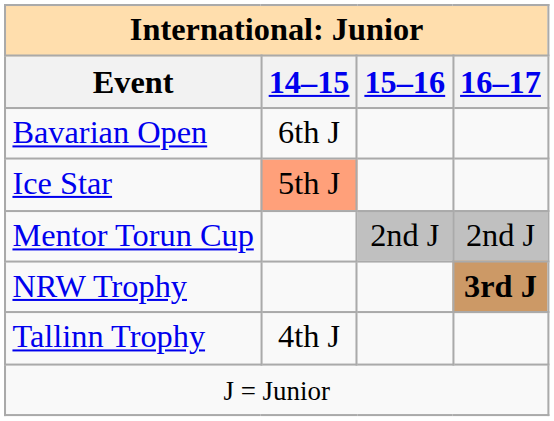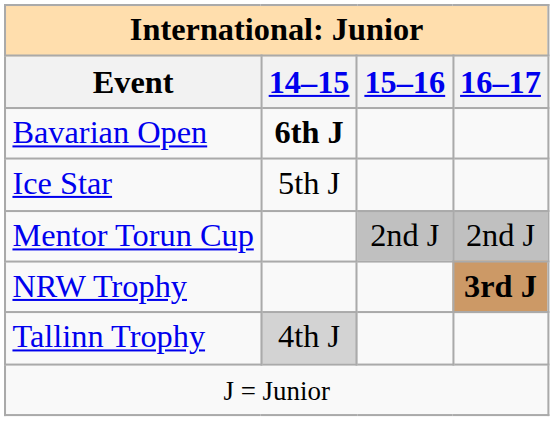(309, 132) normal -> (309, 132) bold
(309, 183) lightsalmon background -> (309, 183) no background
(309, 337) no background -> (309, 337) lightgrey background
